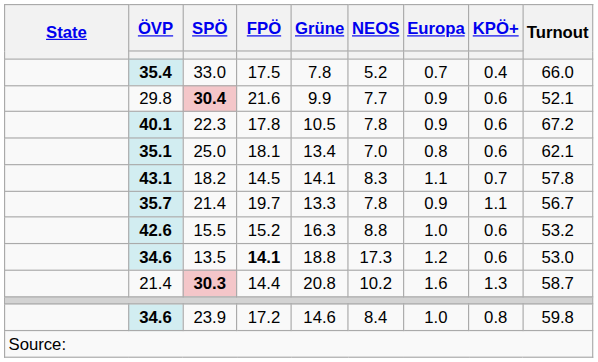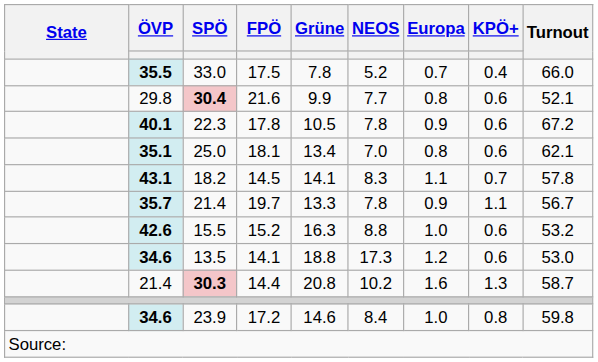(156, 72) 35.4 -> (156, 72) 35.5
(436, 99) 0.9 -> (436, 99) 0.8
(264, 257) bold -> (264, 257) normal
